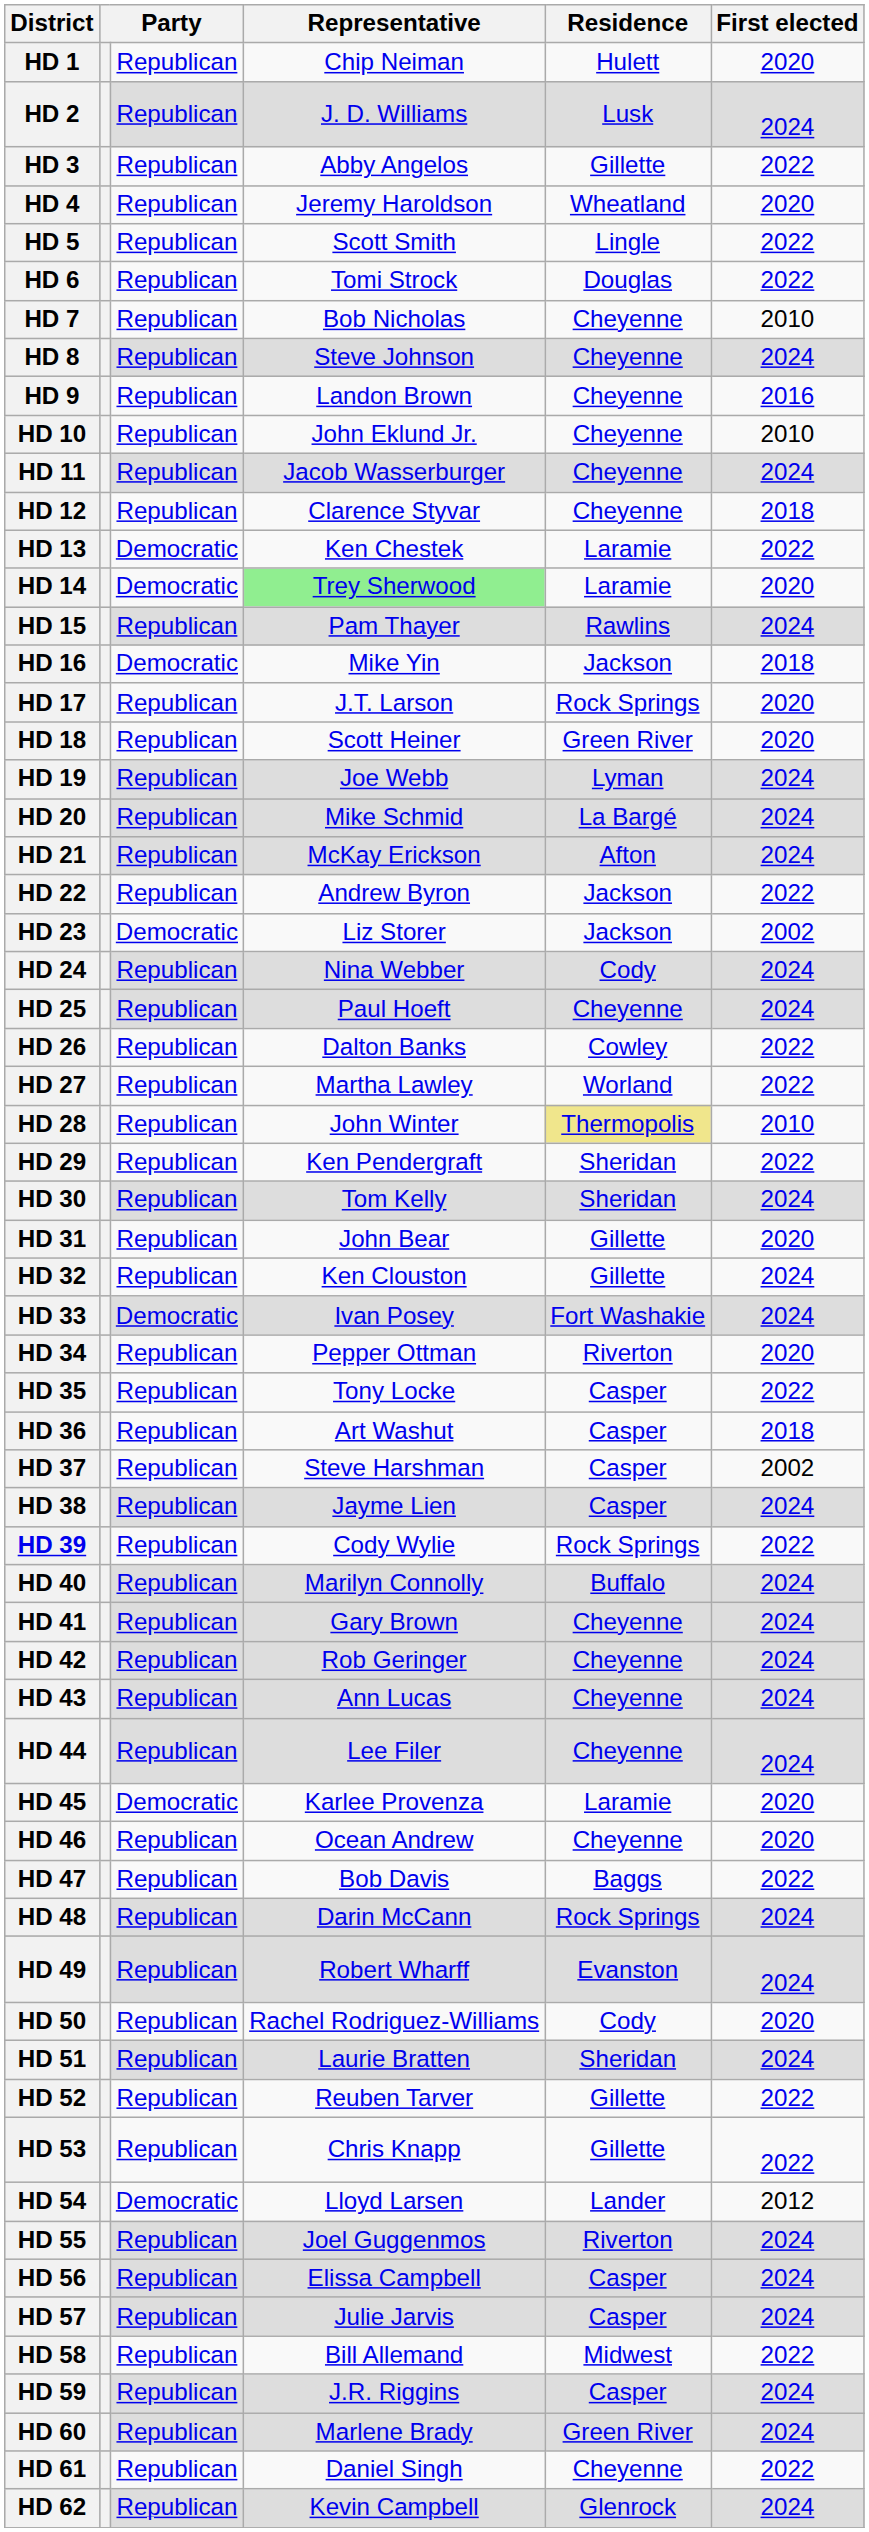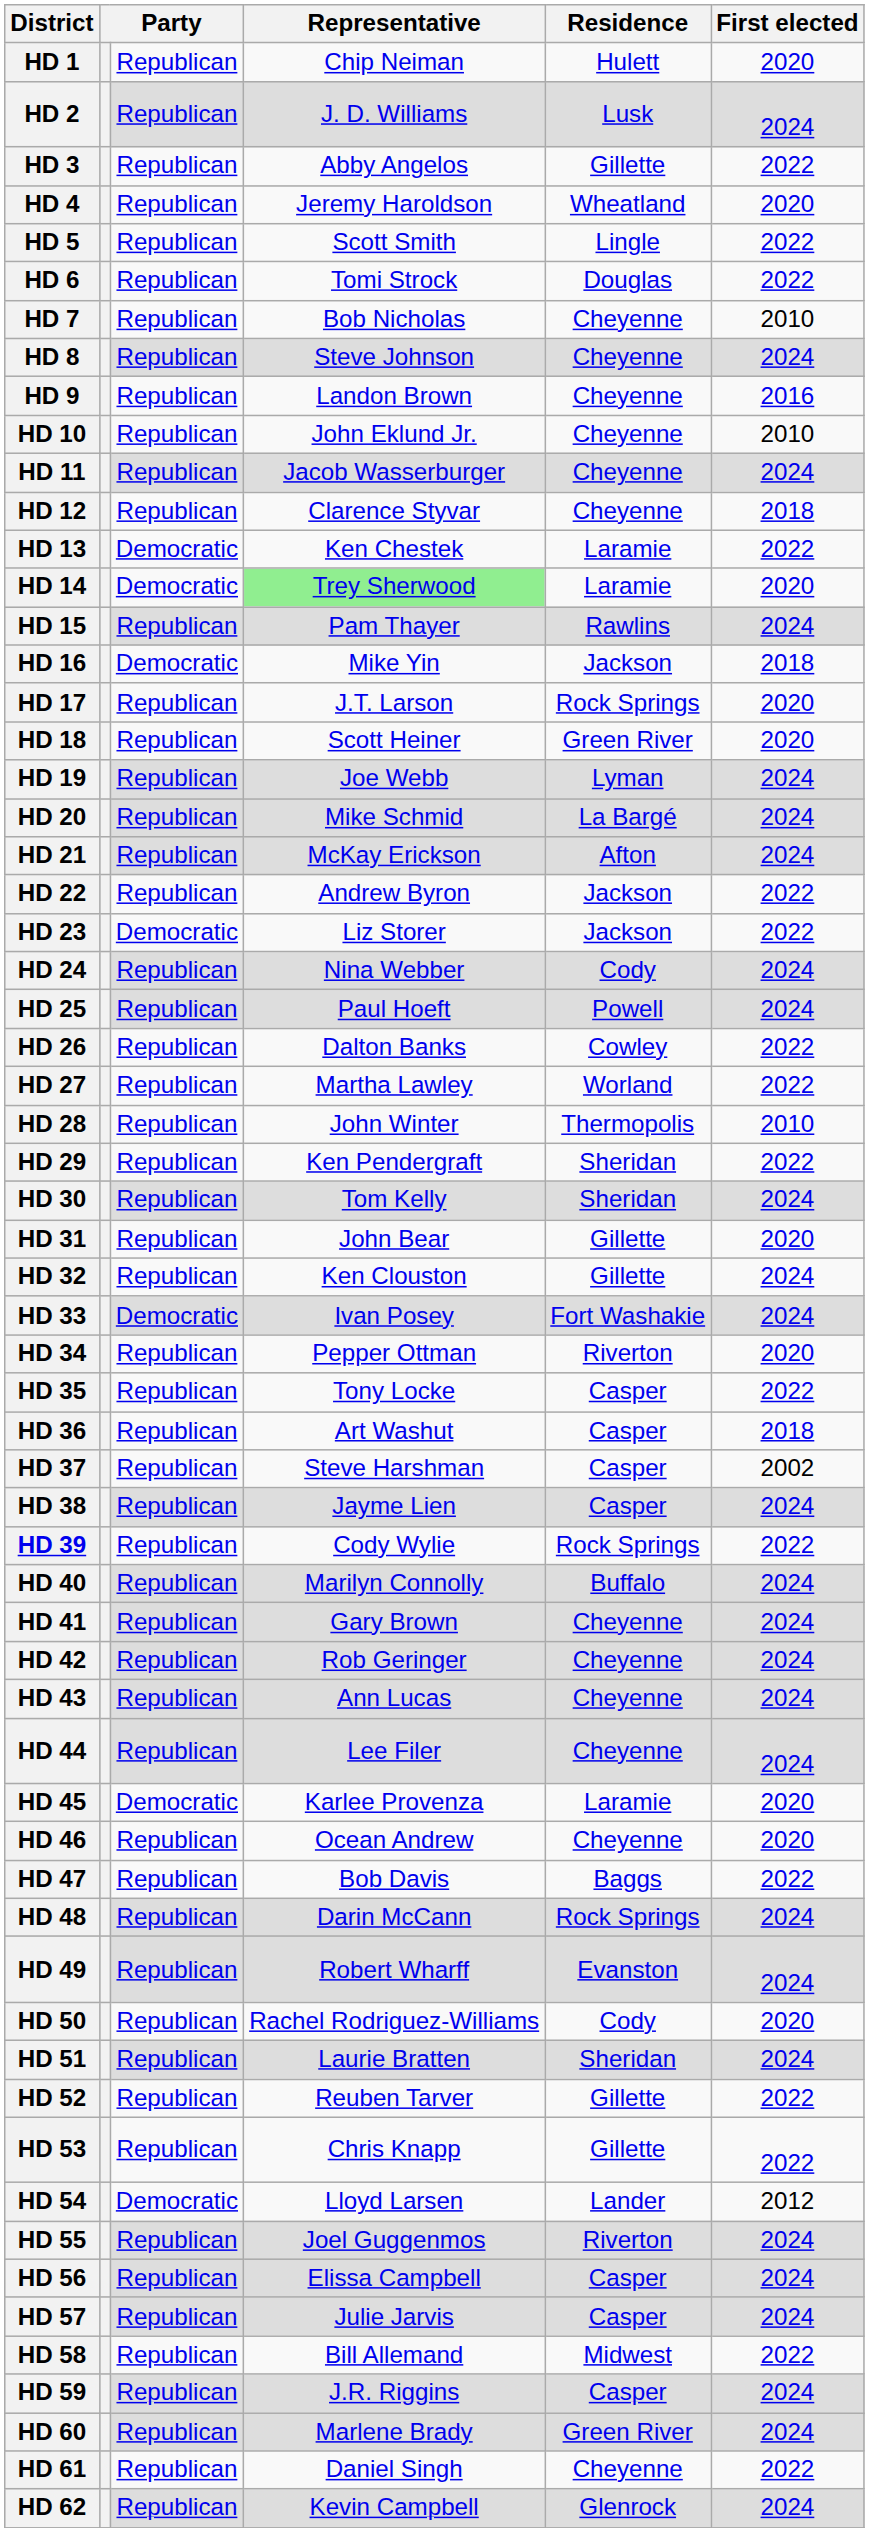(787, 932) 2002 -> (787, 932) 2022
(628, 1008) Cheyenne -> (628, 1008) Powell
(628, 1123) khaki background -> (628, 1123) no background
